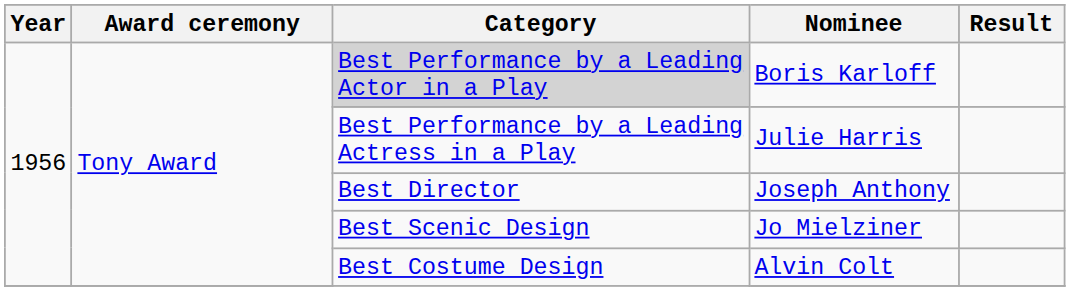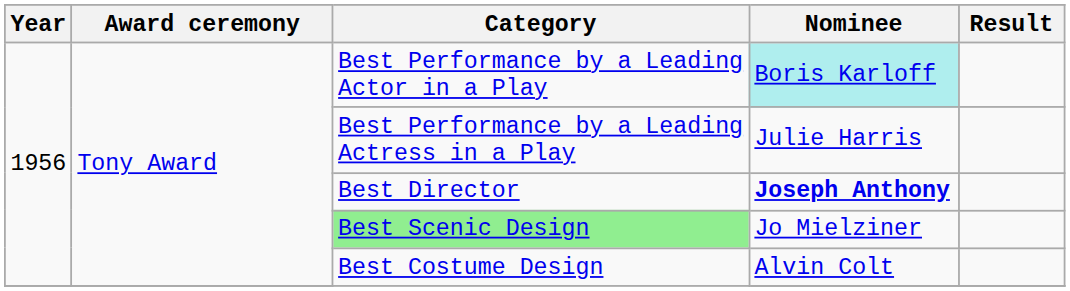(541, 75) lightgrey background -> (541, 75) no background
(845, 75) no background -> (845, 75) paleturquoise background
(852, 191) normal -> (852, 191) bold
(464, 229) no background -> (464, 229) lightgreen background
